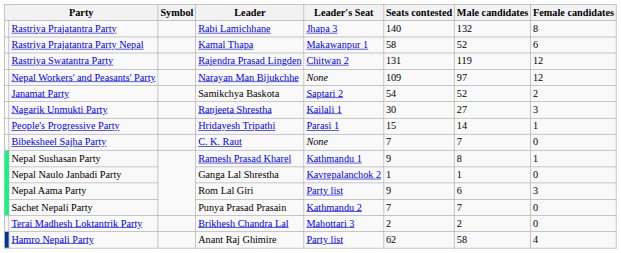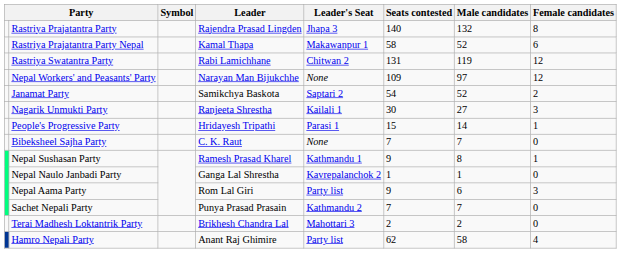(234, 28) Rabi Lamichhane -> (250, 28) Rajendra Prasad Lingden
(250, 61) Rajendra Prasad Lingden -> (234, 61) Rabi Lamichhane
